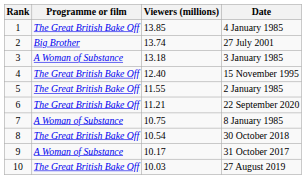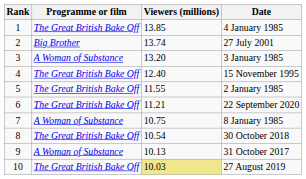(155, 58) 13.18 -> (155, 58) 13.20
(155, 151) 10.17 -> (155, 151) 10.13
(155, 167) no background -> (155, 167) khaki background
